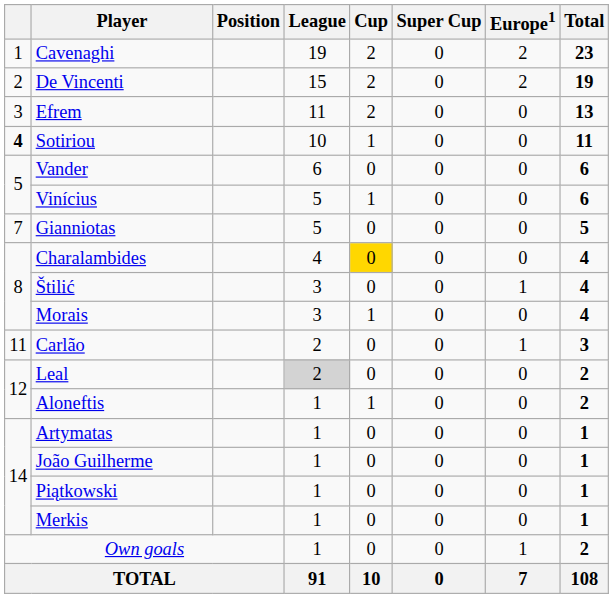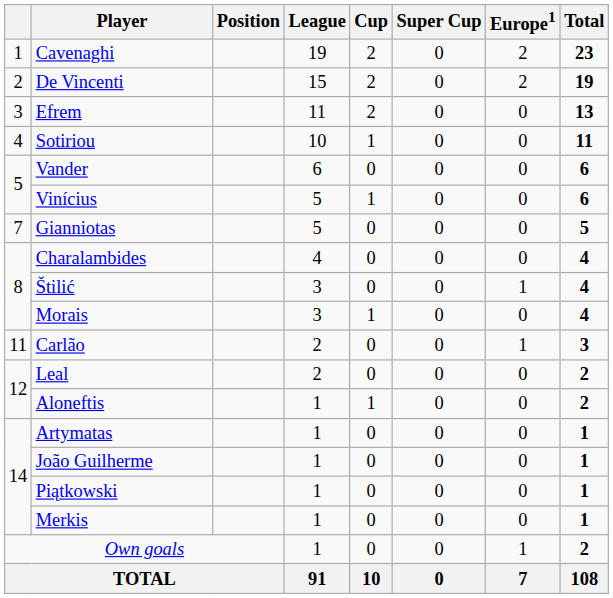(18, 140) bold -> (18, 140) normal
(371, 257) gold background -> (371, 257) no background
(317, 374) lightgrey background -> (317, 374) no background
